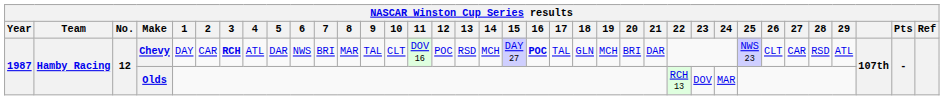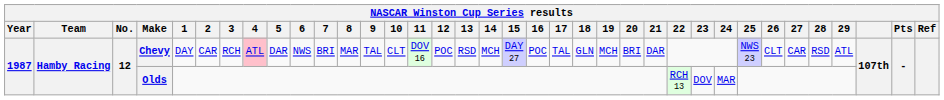(231, 52) bold -> (231, 52) normal
(255, 52) no background -> (255, 52) pink background
(538, 52) bold -> (538, 52) normal
